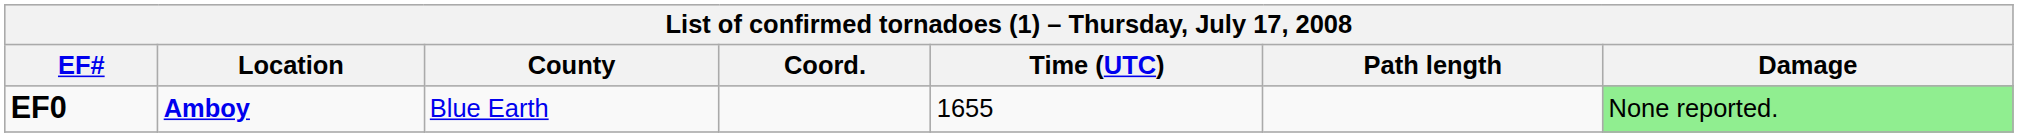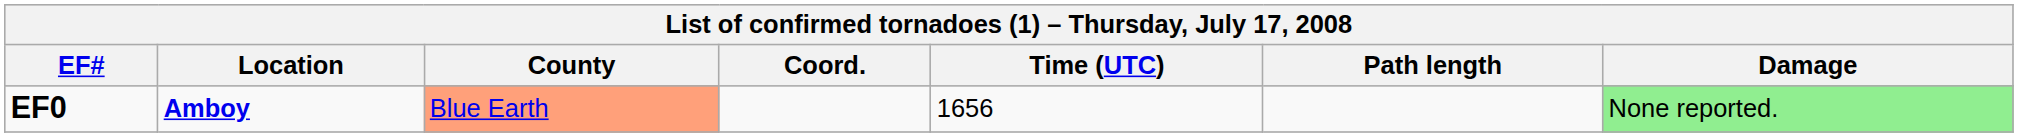(489, 108) no background -> (489, 108) lightsalmon background
(965, 108) 1655 -> (965, 108) 1656
